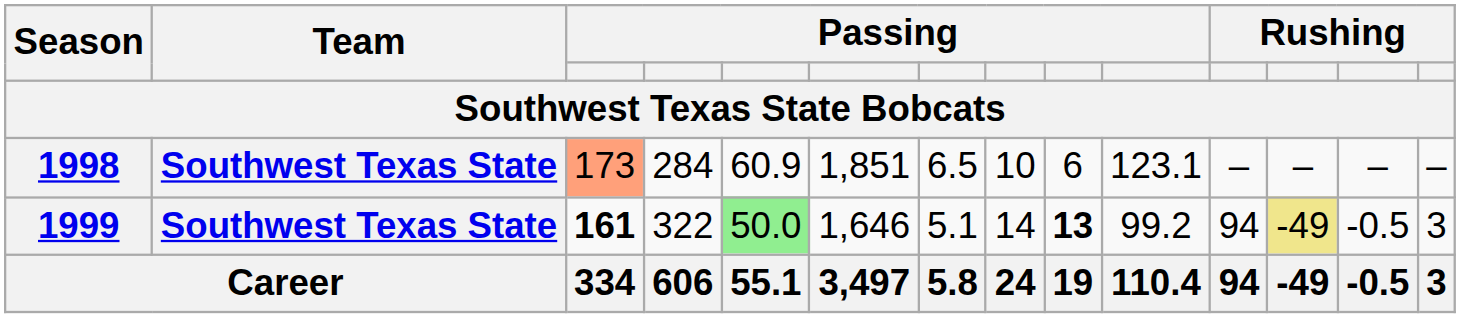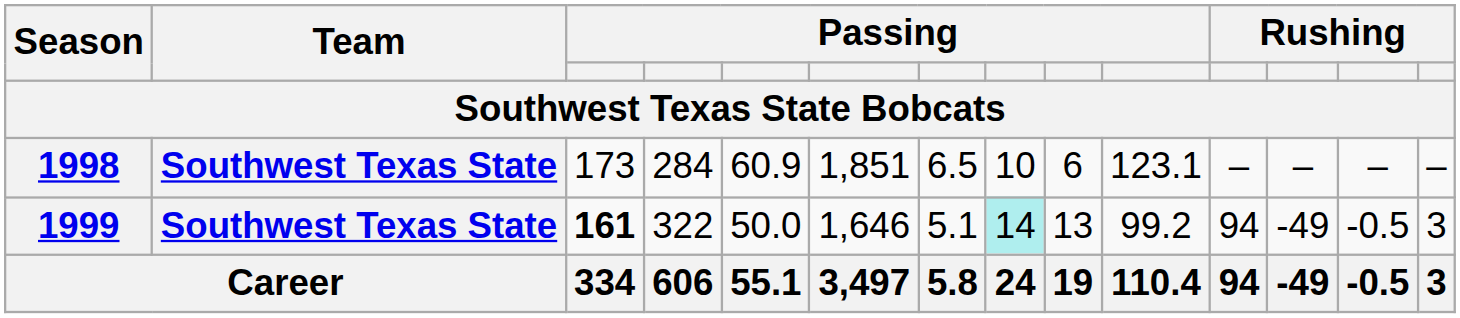(605, 166) lightsalmon background -> (605, 166) no background
(766, 224) lightgreen background -> (766, 224) no background
(1015, 224) no background -> (1015, 224) paleturquoise background
(1073, 224) bold -> (1073, 224) normal
(1303, 224) khaki background -> (1303, 224) no background
